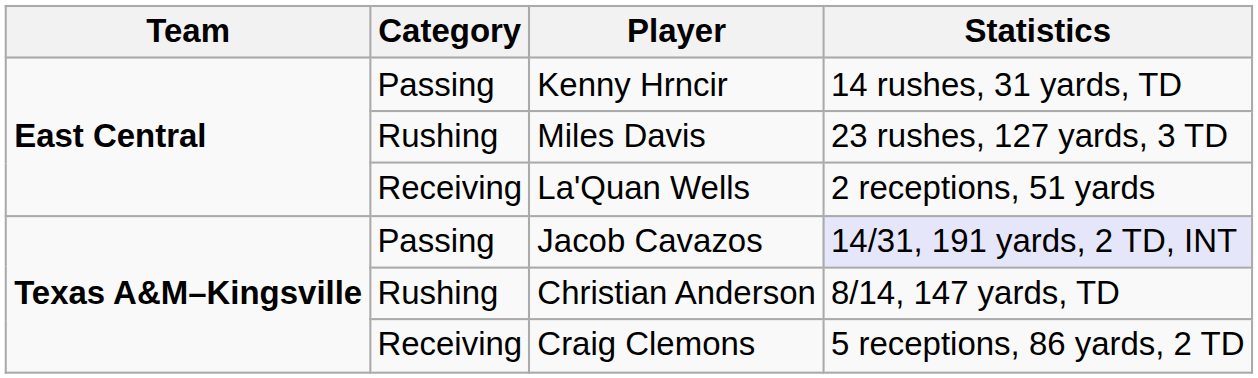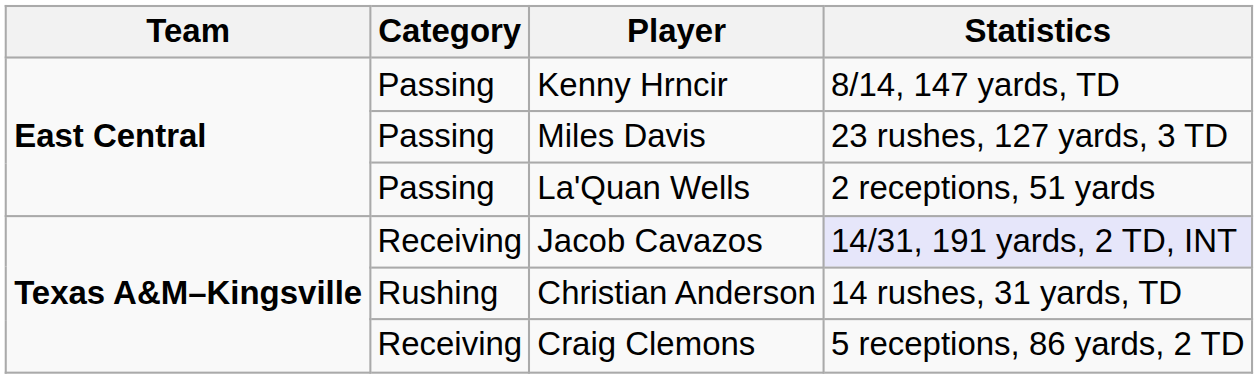(1007, 83) 14 rushes, 31 yards, TD -> (975, 83) 8/14, 147 yards, TD
(438, 136) Rushing -> (436, 136) Passing
(450, 188) Receiving -> (436, 188) Passing
(436, 240) Passing -> (450, 240) Receiving
(975, 292) 8/14, 147 yards, TD -> (1007, 292) 14 rushes, 31 yards, TD
